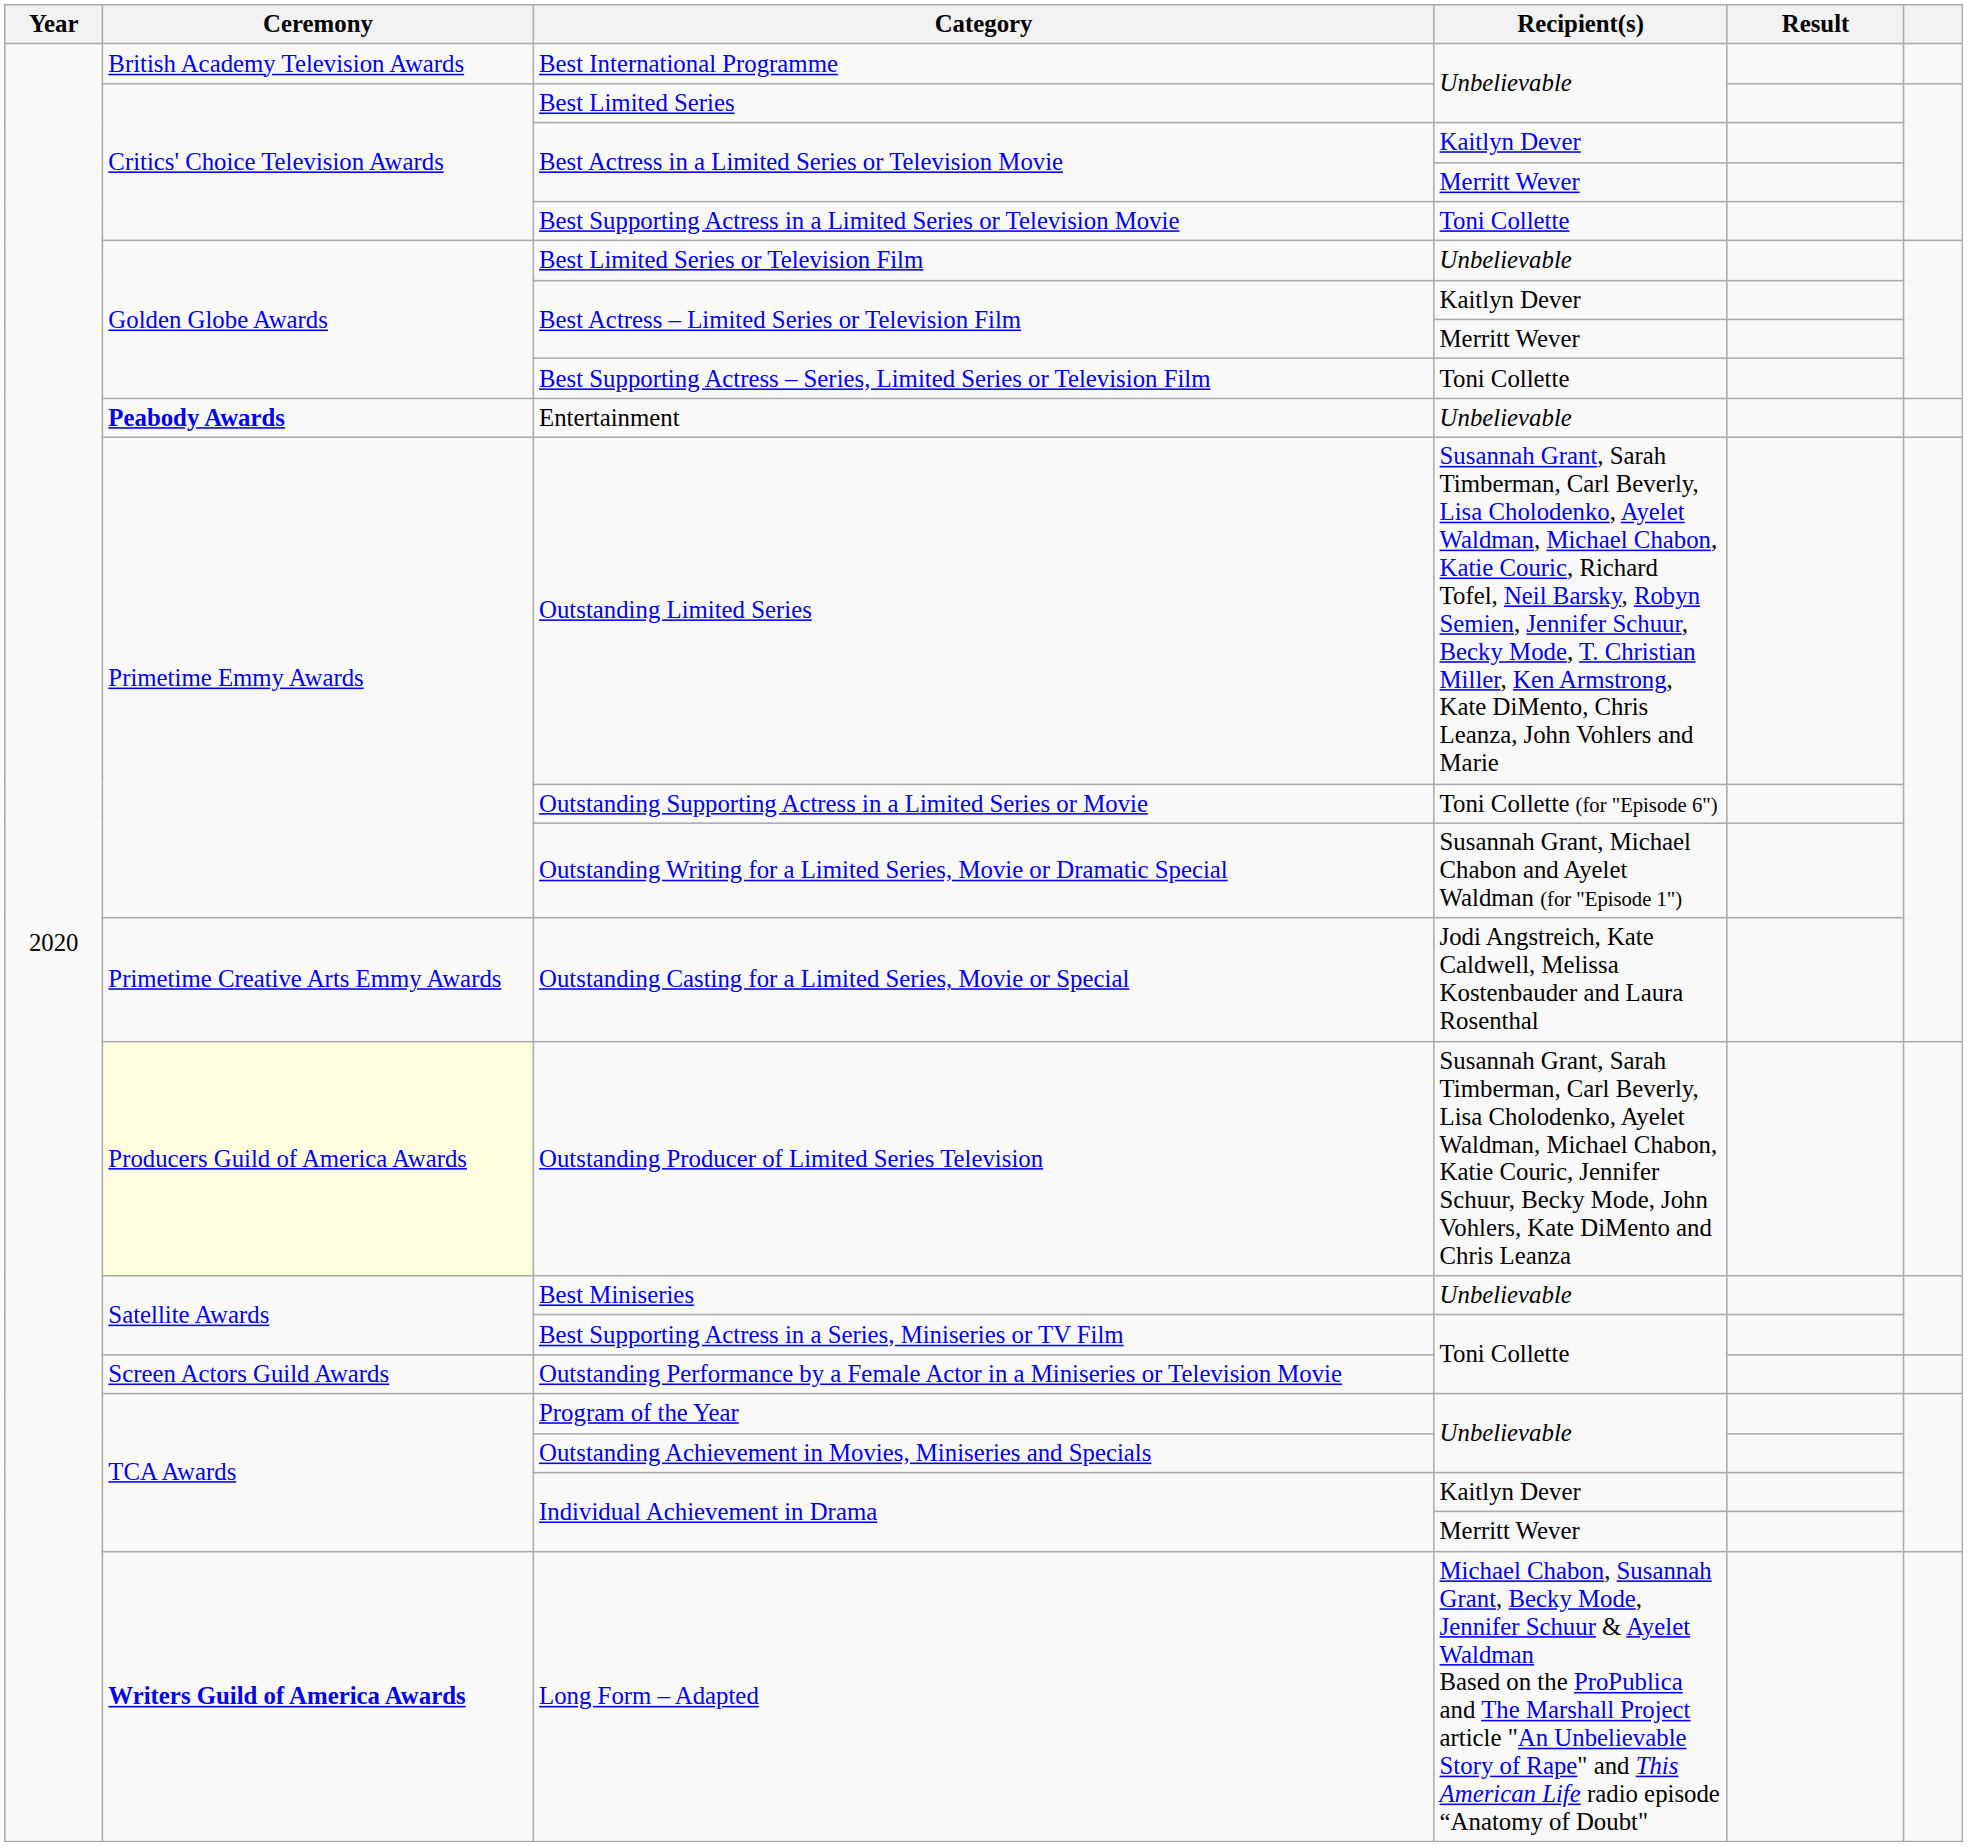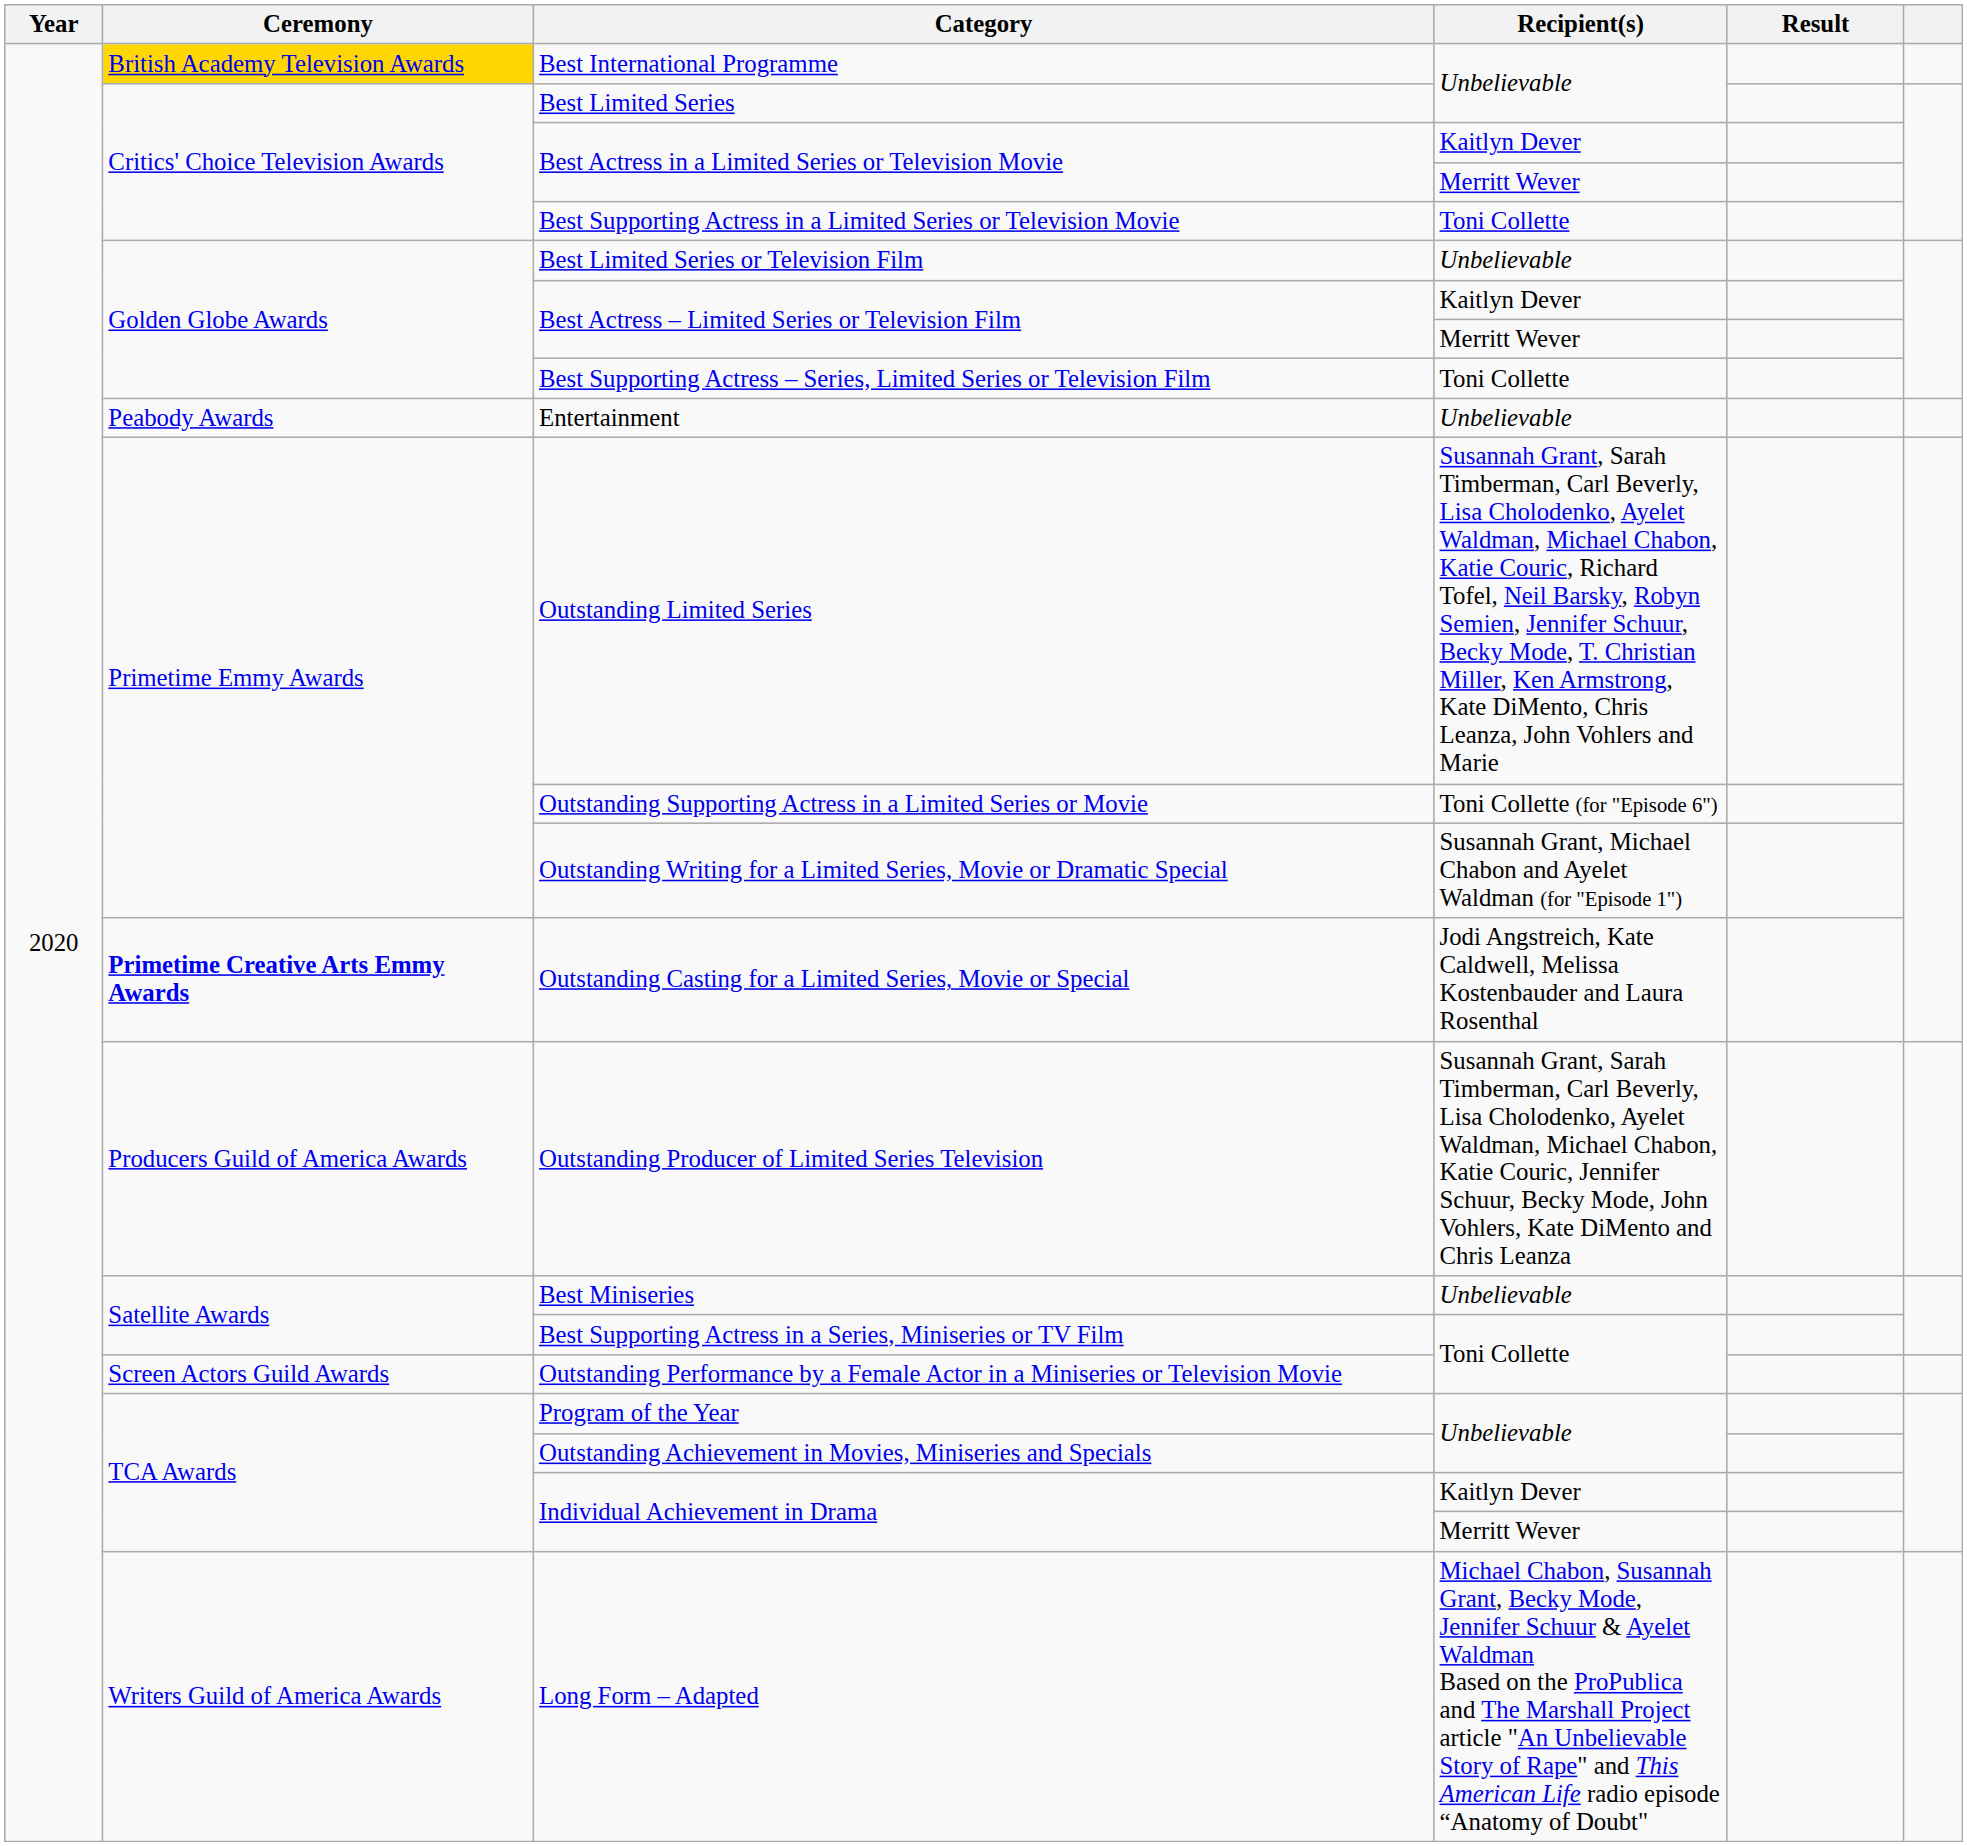(286, 63) no background -> (286, 63) gold background
(197, 417) bold -> (191, 417) normal
(305, 979) normal -> (276, 979) bold
(288, 1158) lightyellow background -> (288, 1158) no background
(287, 1696) bold -> (275, 1696) normal
